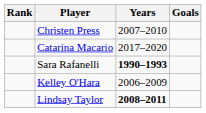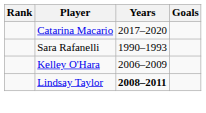- row: (69, 30)
(143, 64) bold -> (143, 47) normal
